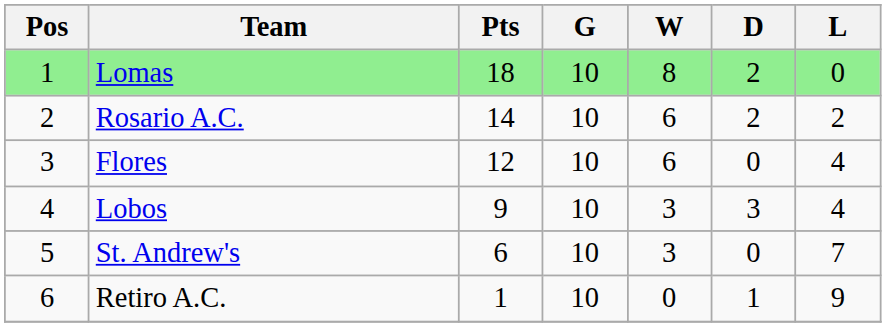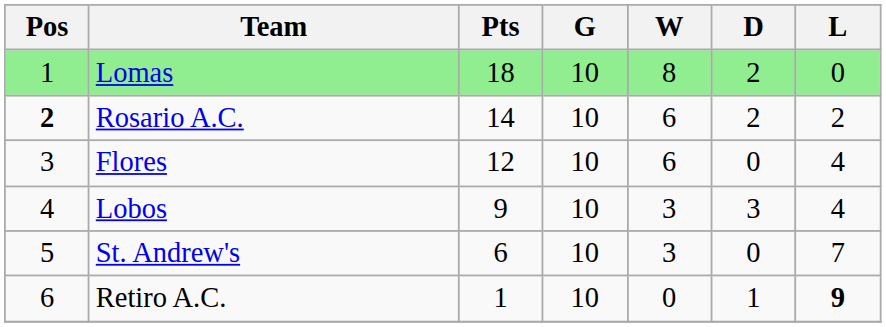(47, 117) normal -> (47, 117) bold
(838, 298) normal -> (838, 298) bold
